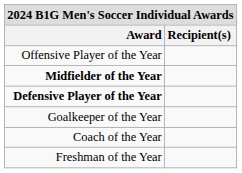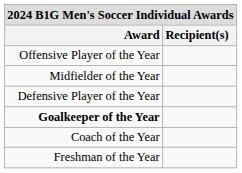(103, 76) bold -> (105, 76) normal
(88, 96) bold -> (89, 96) normal
(105, 117) normal -> (99, 117) bold
